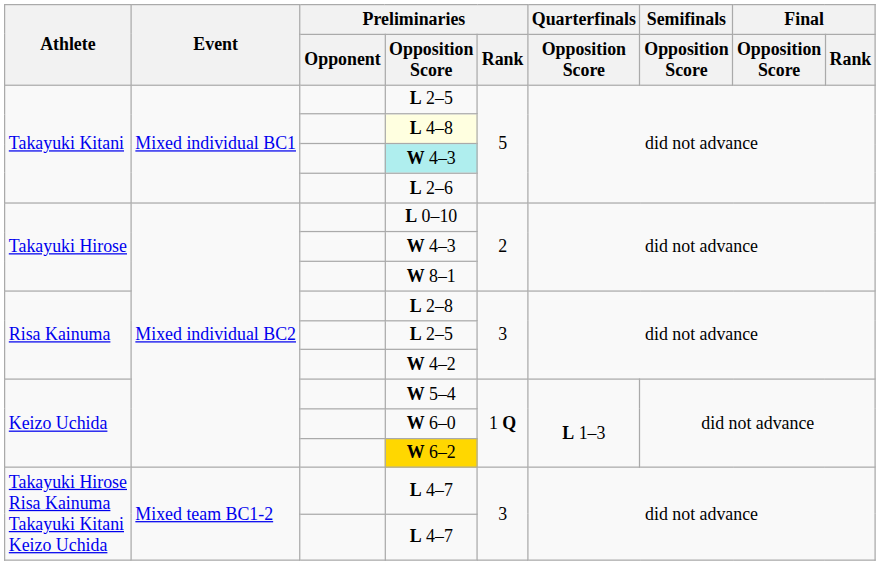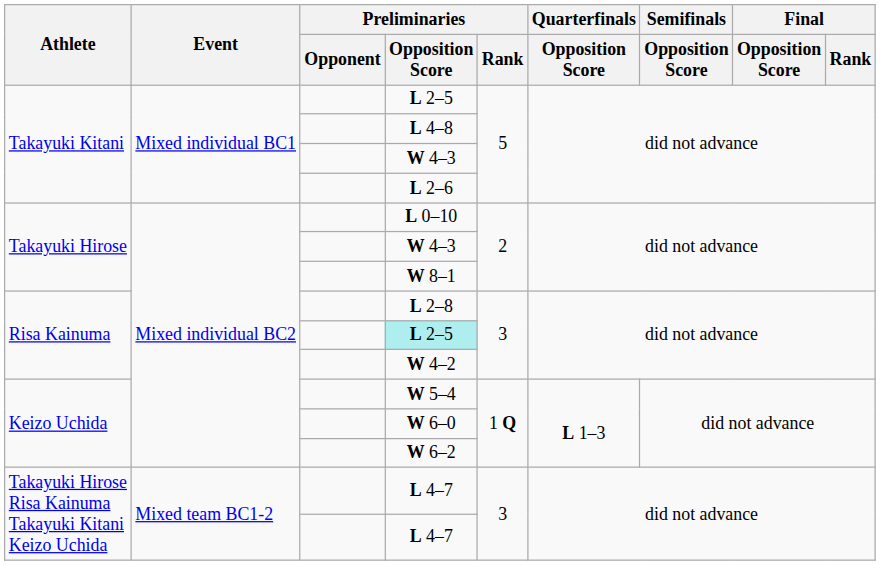(431, 129) lightyellow background -> (431, 129) no background
(431, 158) paleturquoise background -> (431, 158) no background
(431, 335) no background -> (431, 335) paleturquoise background
(431, 452) gold background -> (431, 452) no background
